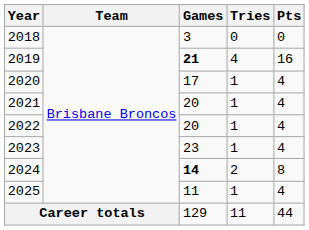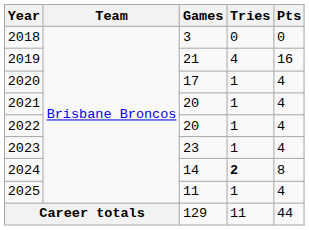(191, 60) bold -> (191, 60) normal
(191, 170) bold -> (191, 170) normal
(234, 170) normal -> (234, 170) bold
